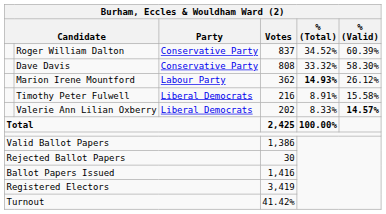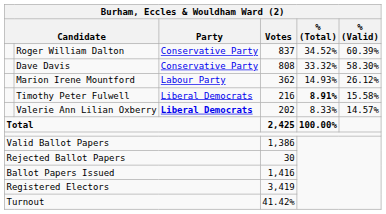(321, 80) bold -> (321, 80) normal
(323, 95) normal -> (323, 95) bold
(207, 110) normal -> (207, 110) bold
(363, 110) bold -> (363, 110) normal
